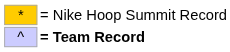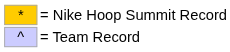(93, 37) bold -> (90, 37) normal
